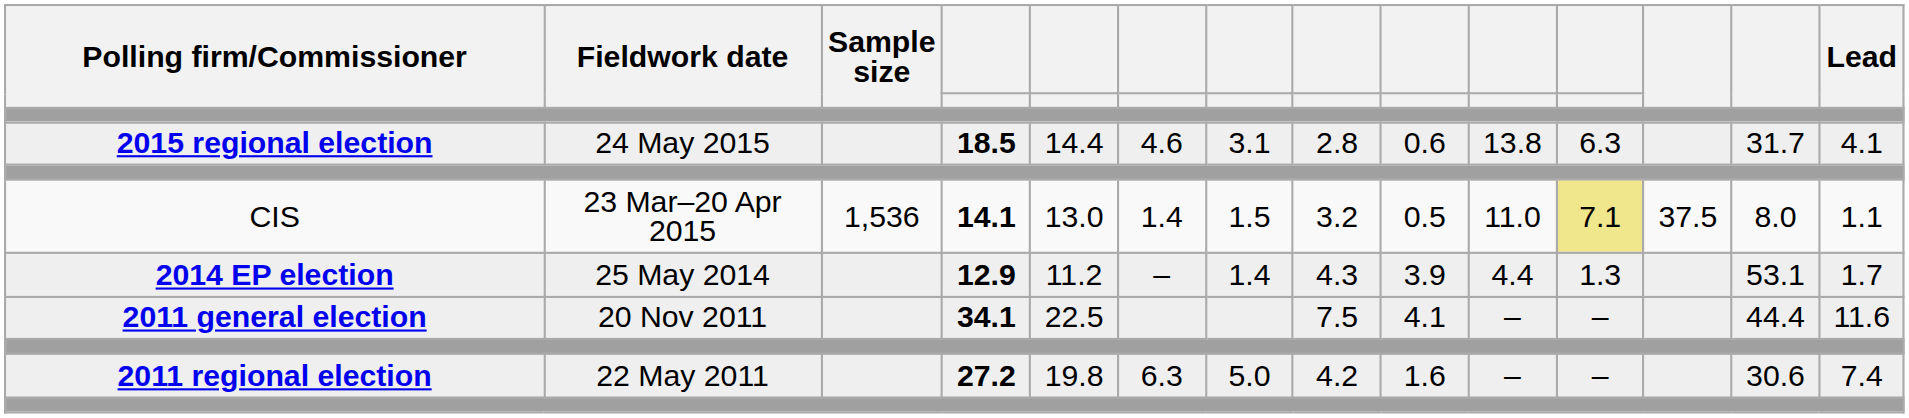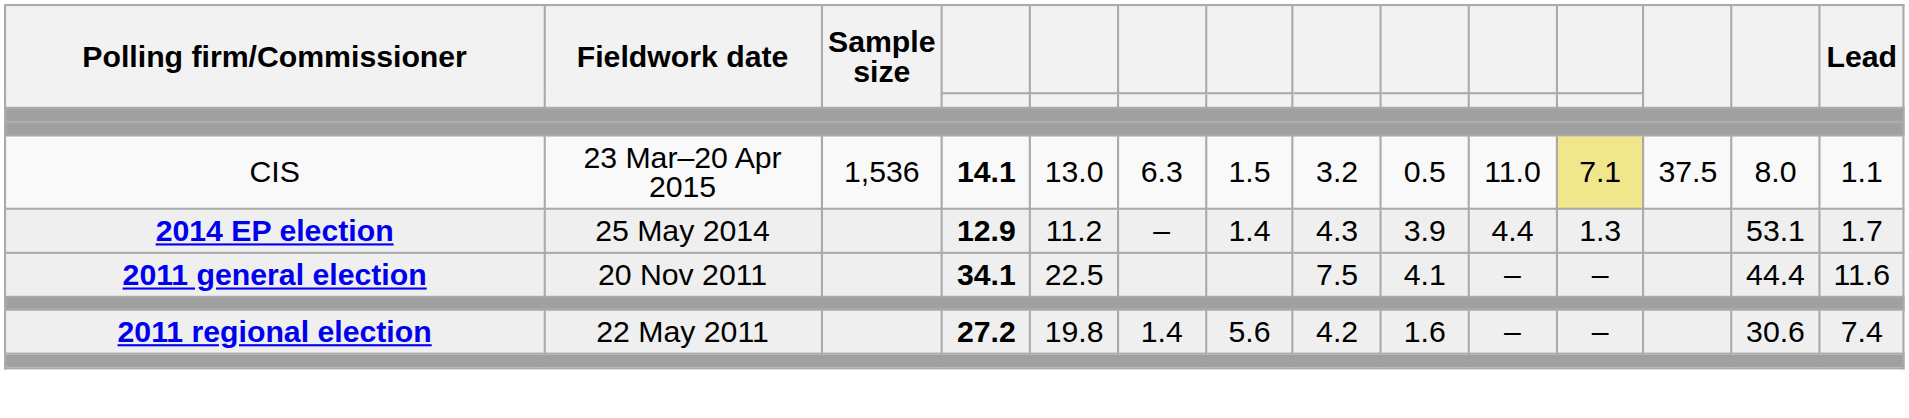- row: (275, 144)
(1162, 216) 1.4 -> (1162, 173) 6.3
(1162, 376) 6.3 -> (1162, 332) 1.4
(1249, 376) 5.0 -> (1249, 332) 5.6
